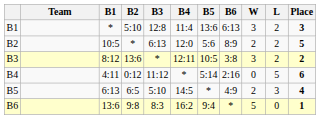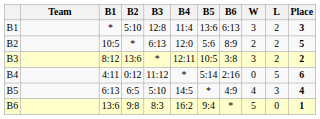(253, 91) 2 -> (253, 91) 4
